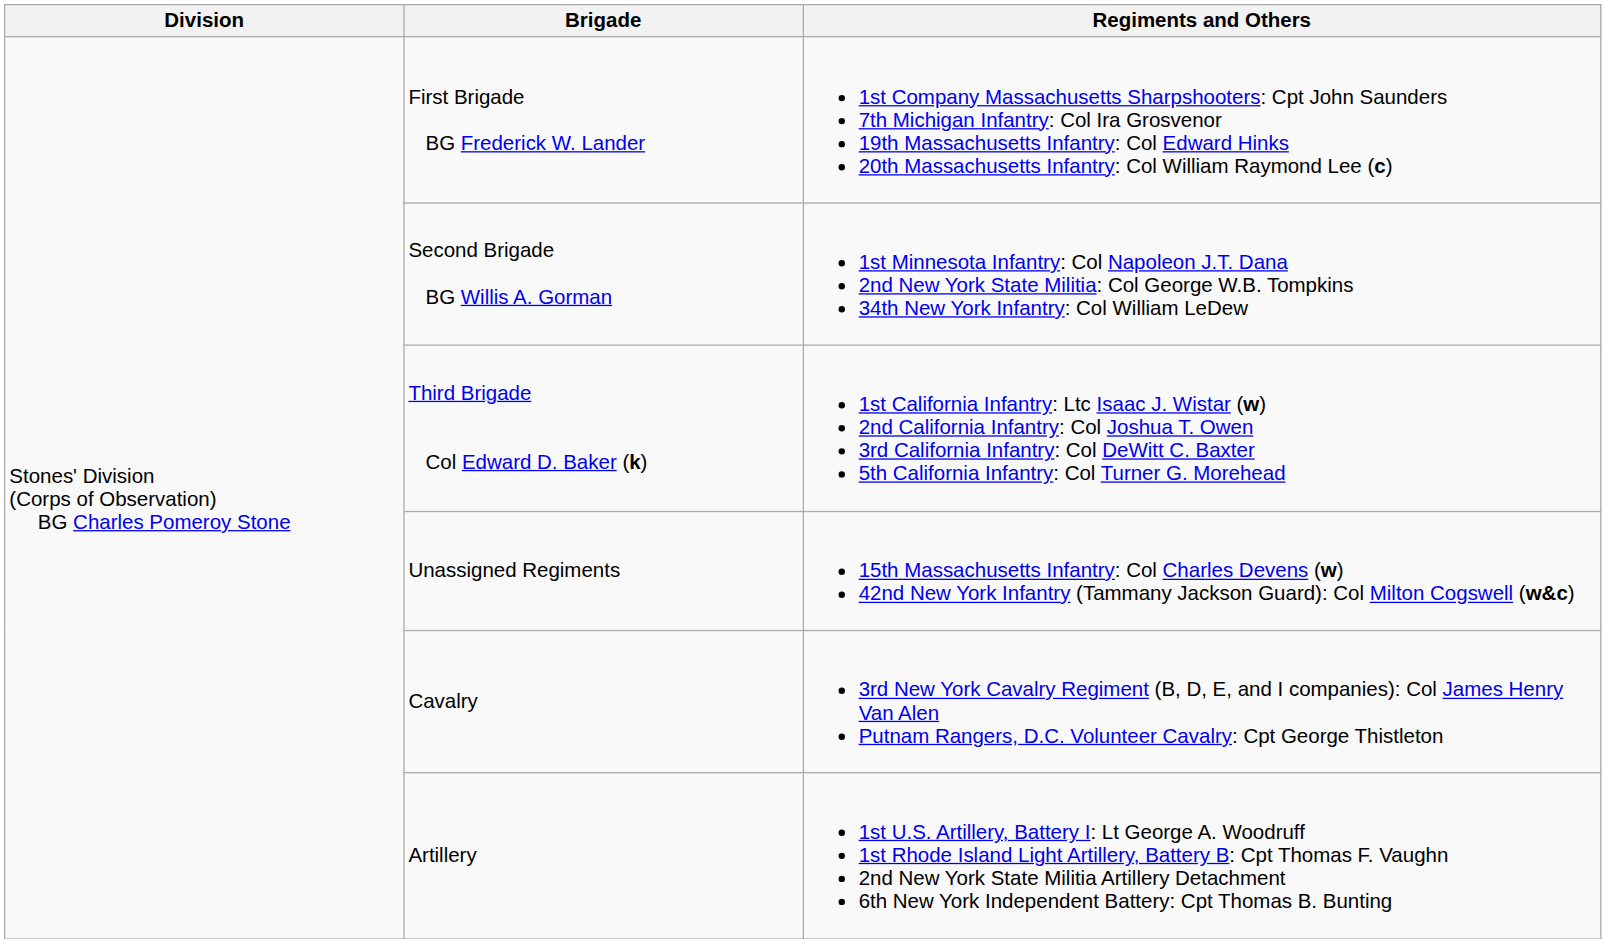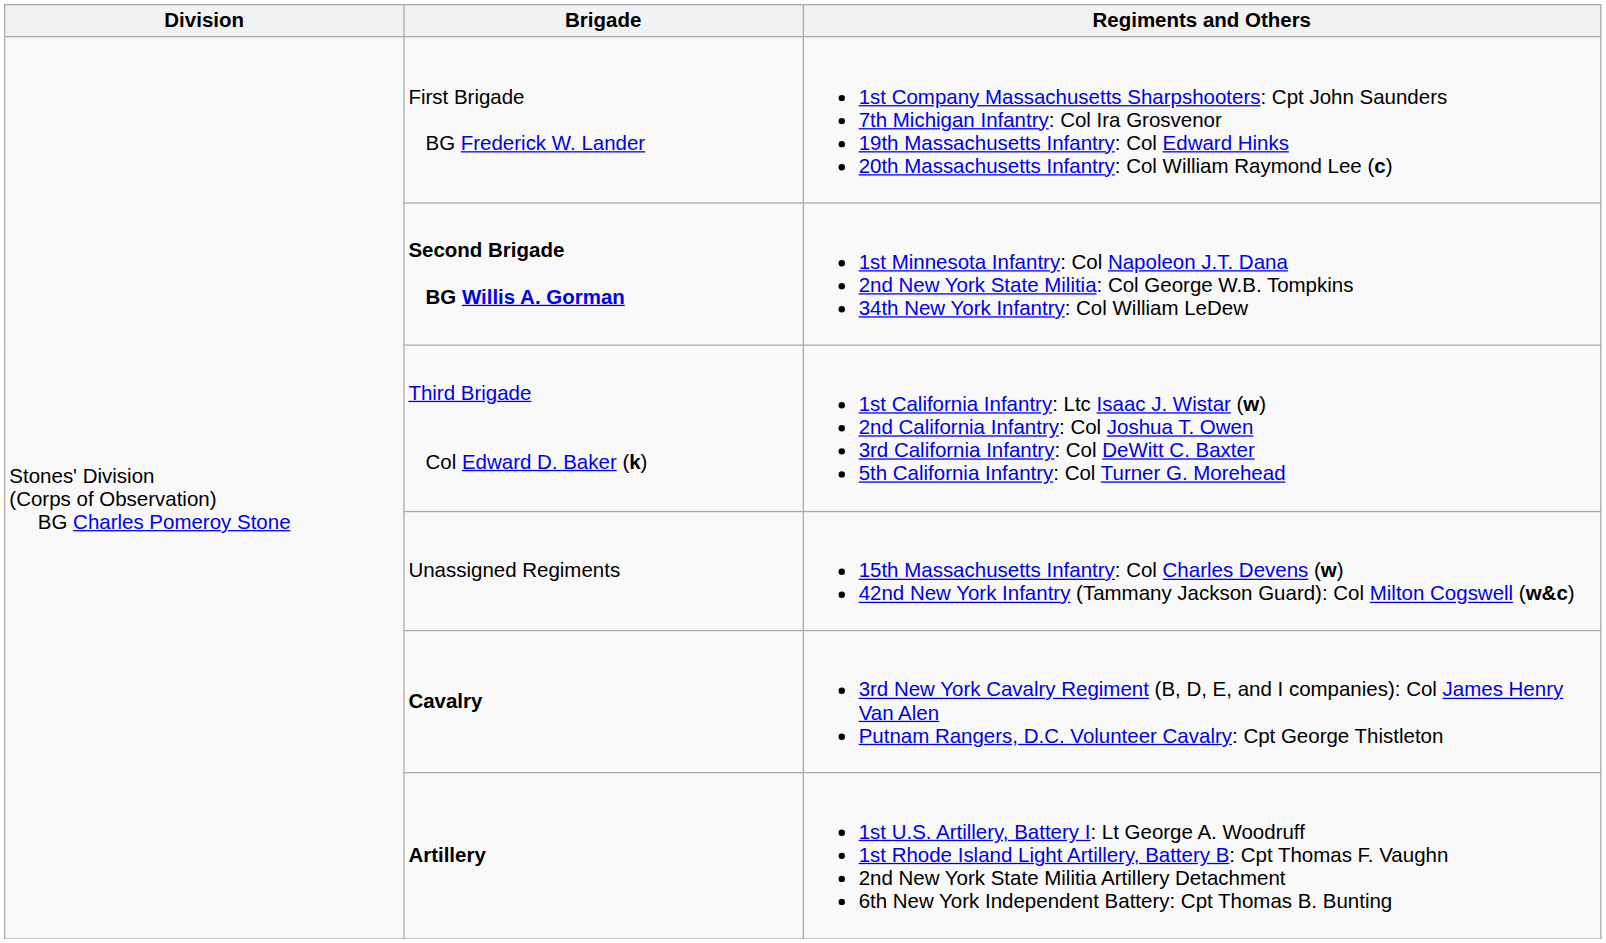(510, 273) normal -> (517, 273) bold
(443, 701) normal -> (445, 701) bold
(443, 855) normal -> (447, 855) bold
